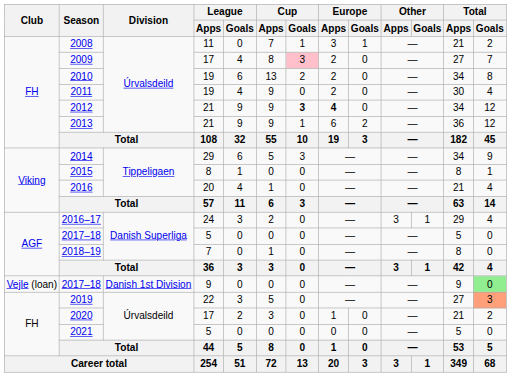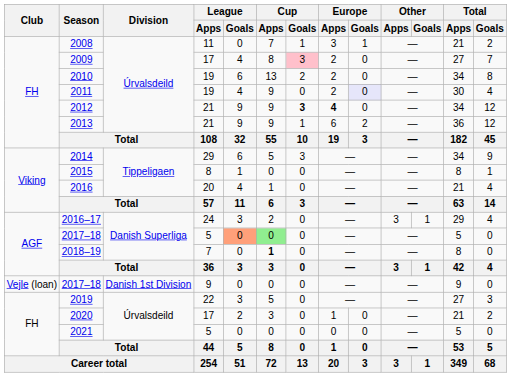(365, 92) no background -> (365, 92) lavender background
(240, 236) no background -> (240, 236) lightsalmon background
(271, 236) no background -> (271, 236) lightgreen background
(271, 252) normal -> (271, 252) bold
(490, 284) lightgreen background -> (490, 284) no background
(490, 300) lightsalmon background -> (490, 300) no background
